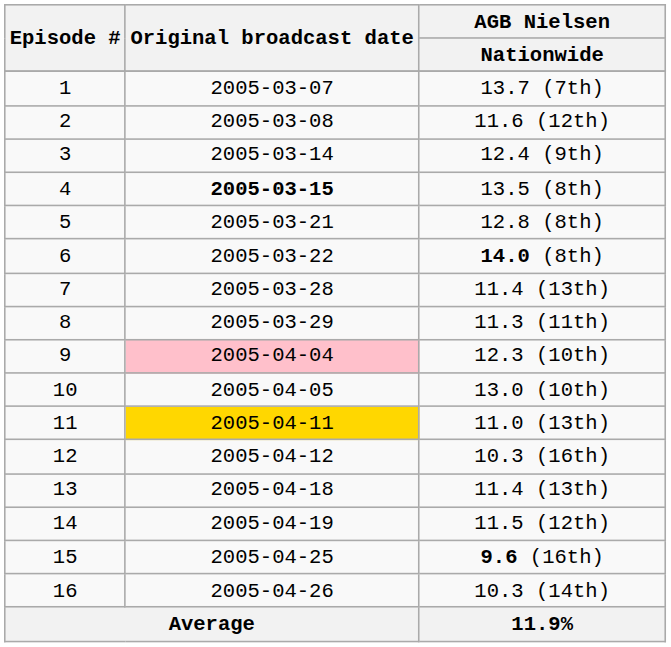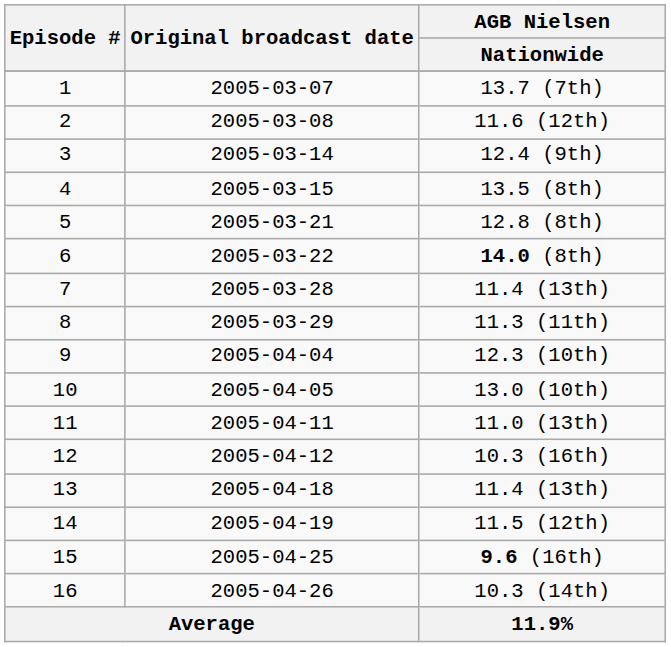(272, 189) bold -> (272, 189) normal
(272, 356) pink background -> (272, 356) no background
(272, 423) gold background -> (272, 423) no background
